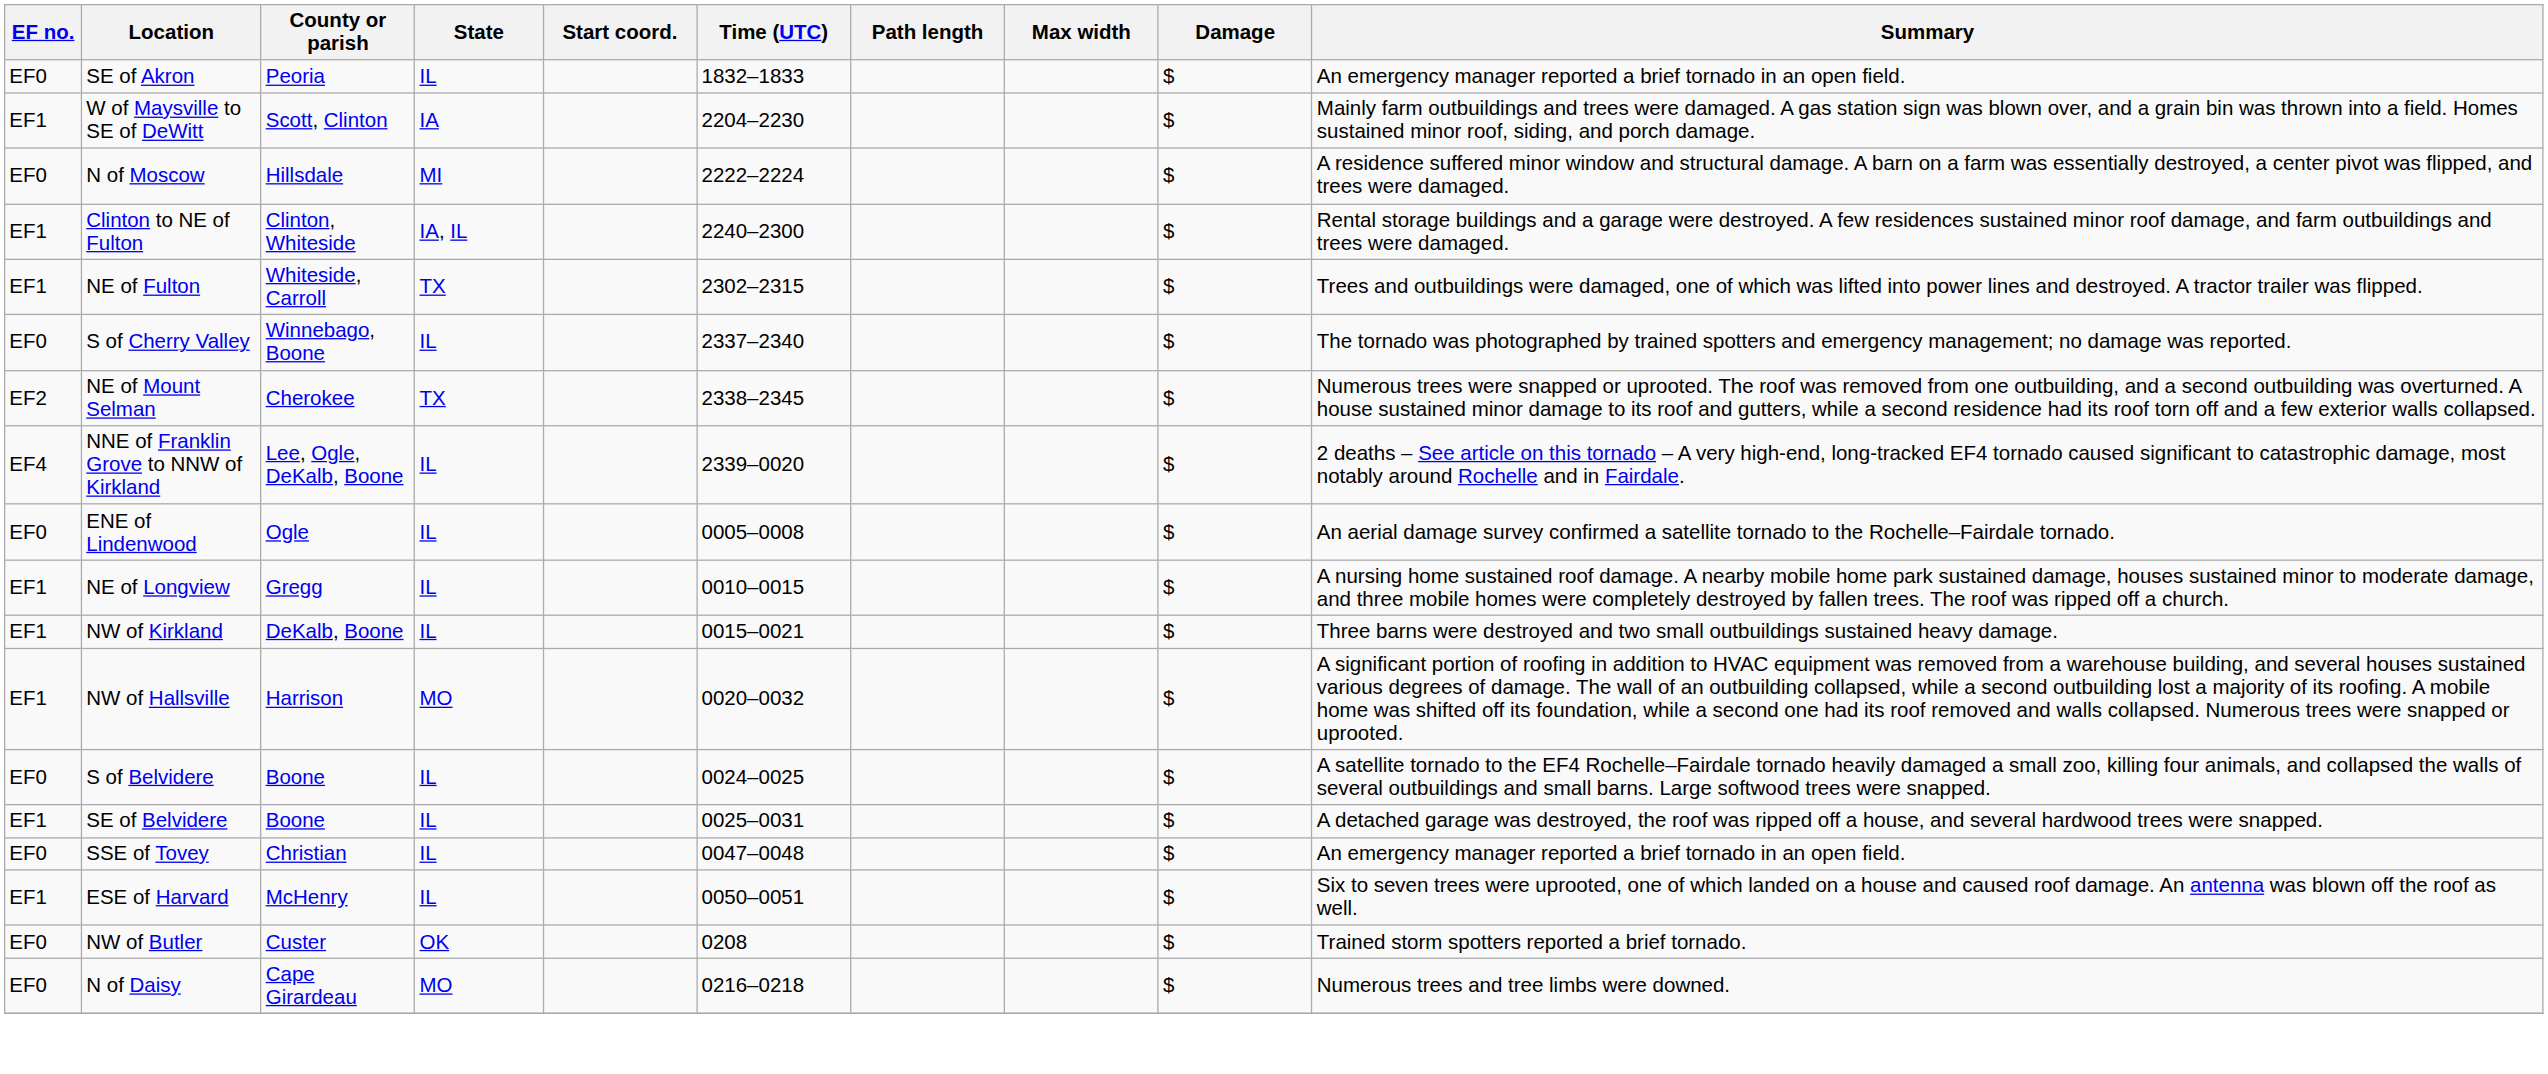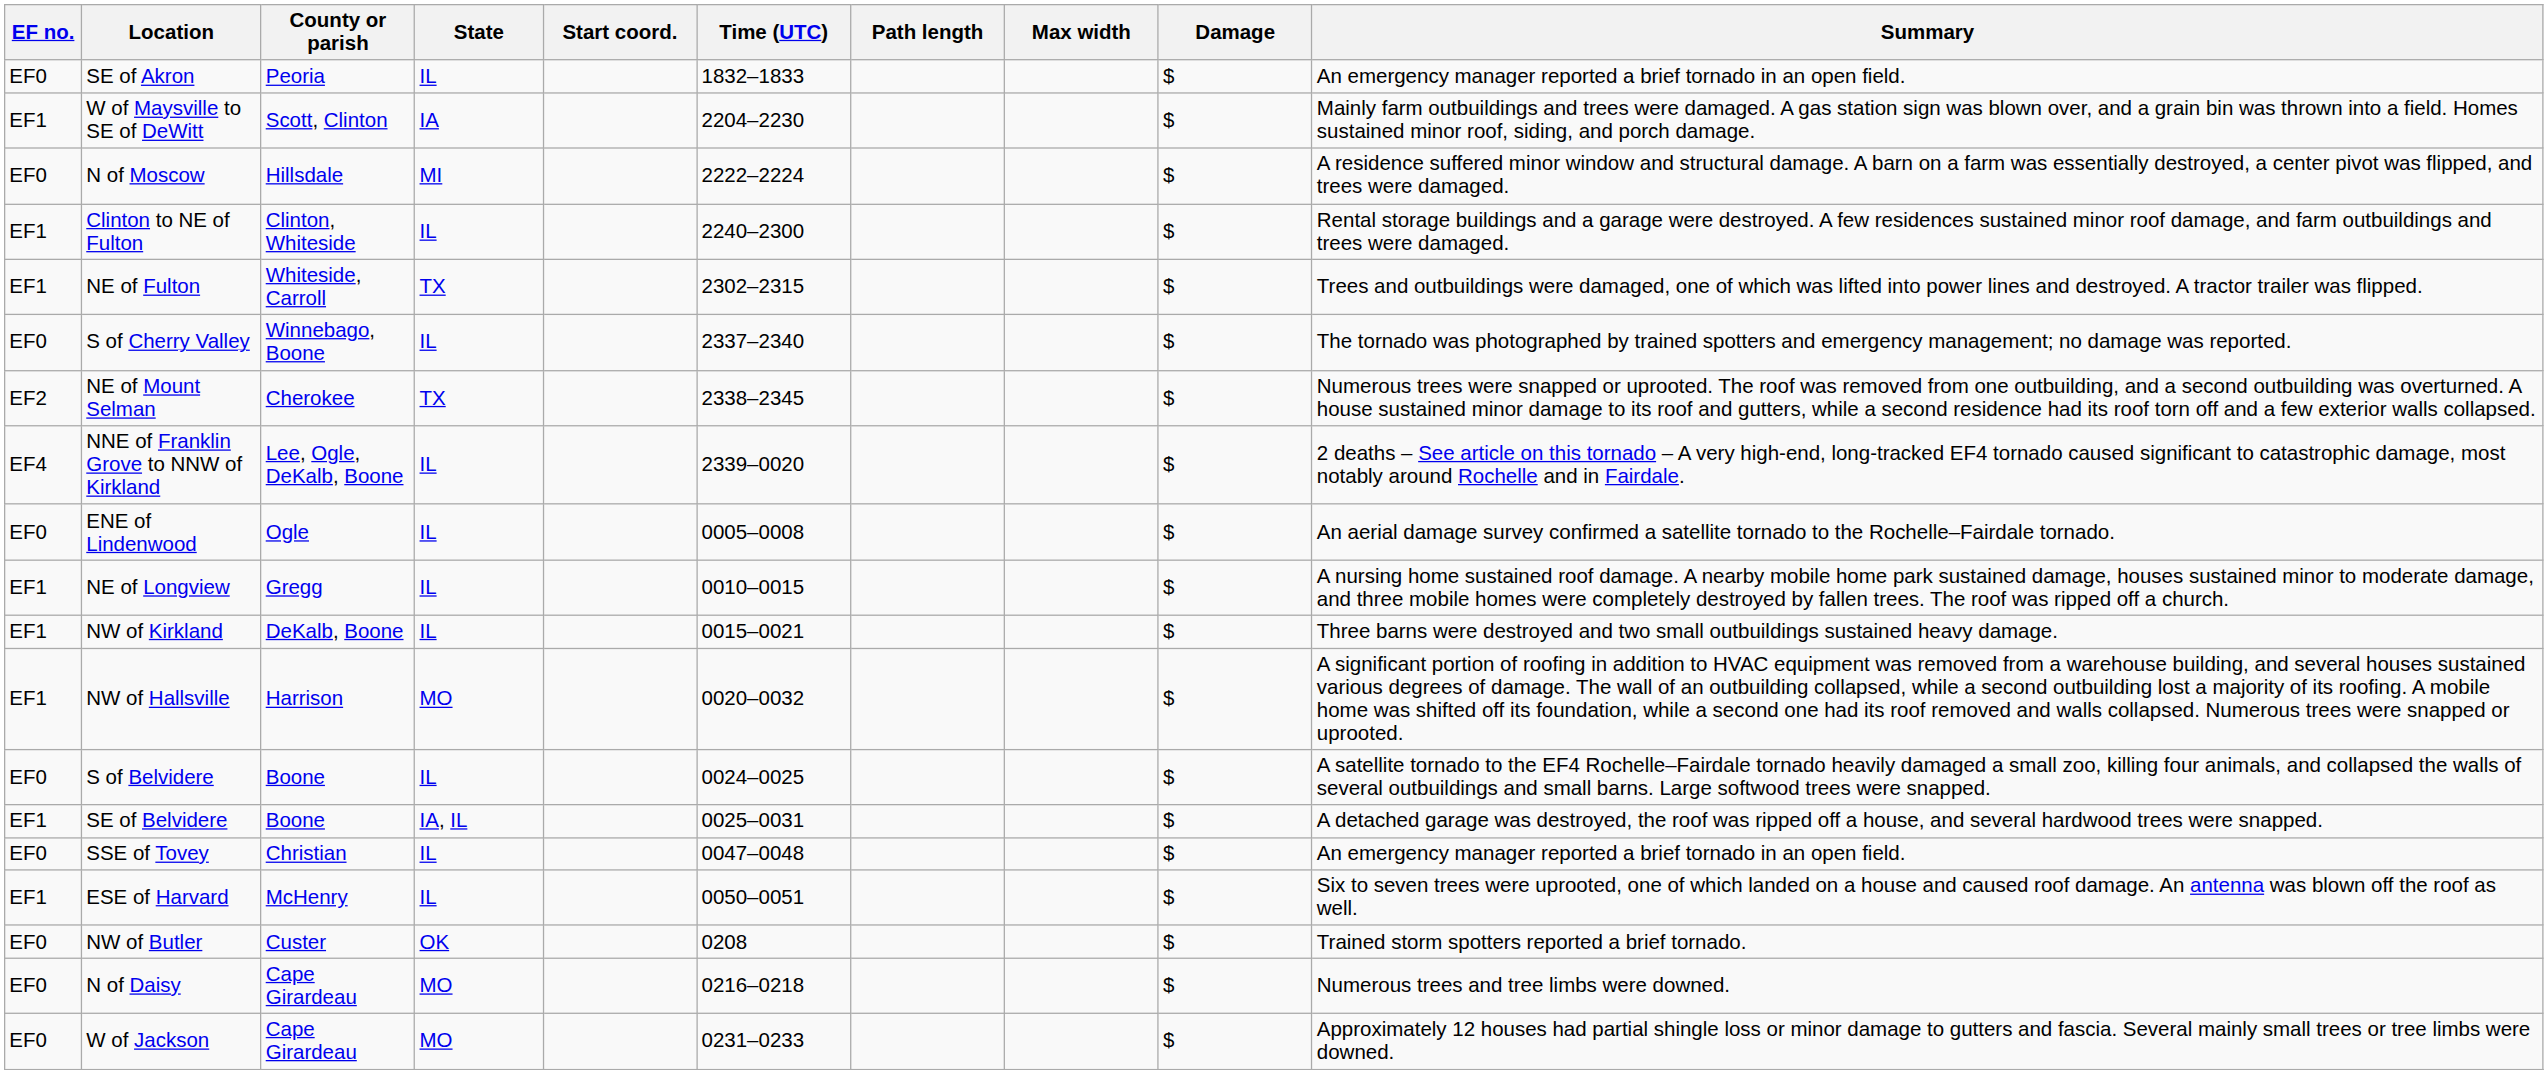(443, 231) IA, IL -> (428, 231) IL
(428, 821) IL -> (443, 821) IA, IL
+ row: (148, 1041)
